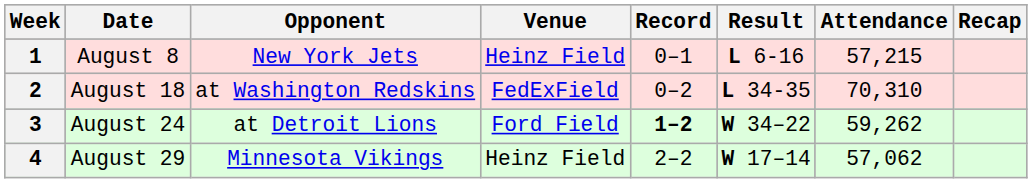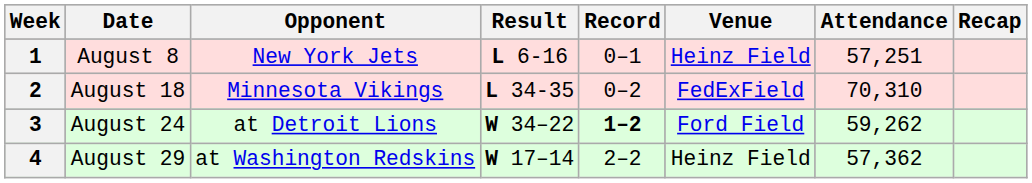columns swapped: (766, 22) <-> (555, 22)
(884, 57) 57,215 -> (884, 57) 57,251
(335, 91) at Washington Redskins -> (335, 91) Minnesota Vikings
(335, 160) Minnesota Vikings -> (335, 160) at Washington Redskins
(884, 160) 57,062 -> (884, 160) 57,362
